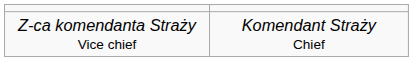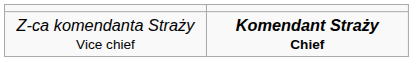(309, 34) normal -> (307, 34) bold
